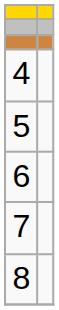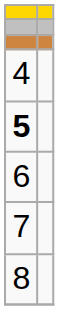(21, 125) normal -> (21, 125) bold
